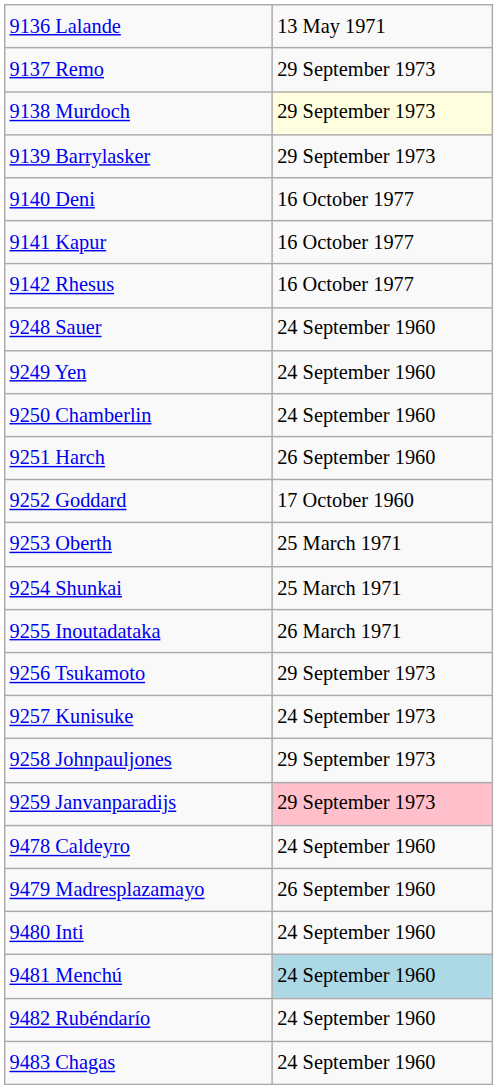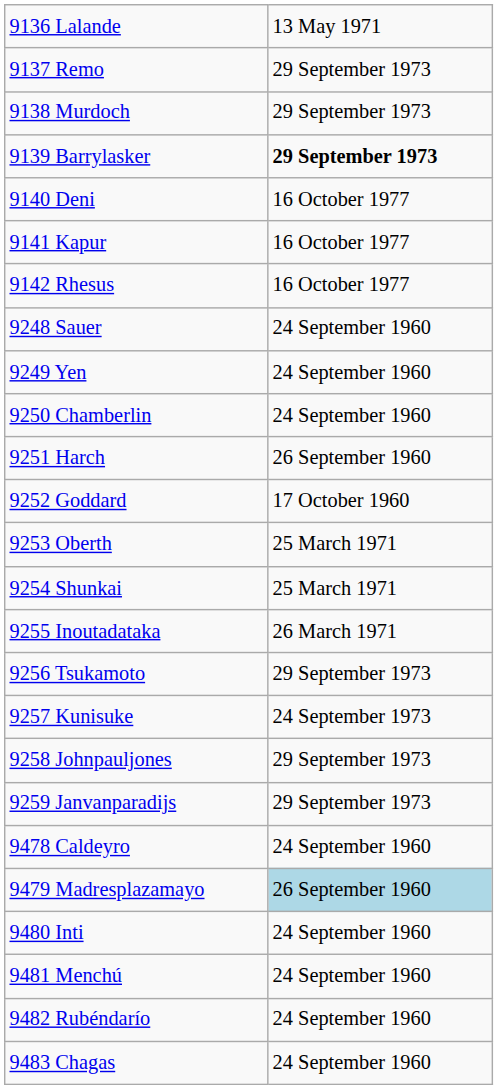(356, 112) lightyellow background -> (352, 112) no background
(356, 155) normal -> (355, 155) bold
(356, 803) pink background -> (352, 803) no background
(356, 889) no background -> (352, 889) lightblue background
(356, 975) lightblue background -> (352, 975) no background
